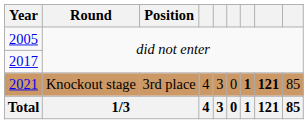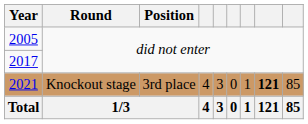(247, 84) bold -> (247, 84) normal
